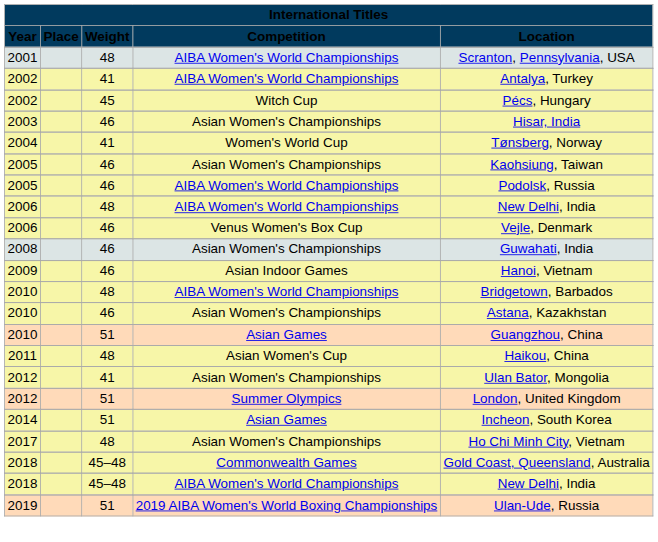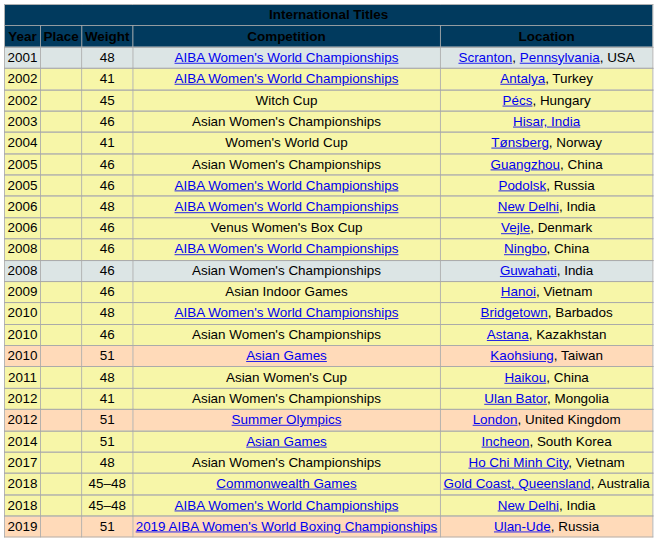(547, 164) Kaohsiung, Taiwan -> (547, 164) Guangzhou, China
+ row: (22, 249)
(547, 334) Guangzhou, China -> (547, 356) Kaohsiung, Taiwan
